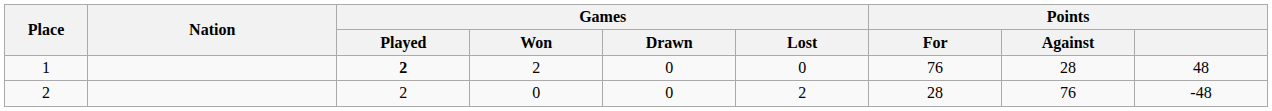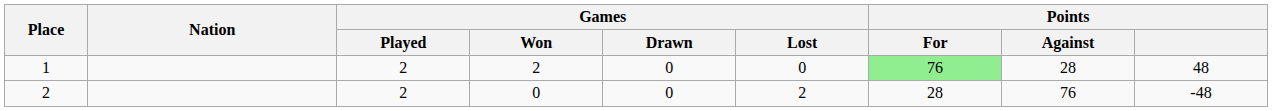(403, 67) bold -> (403, 67) normal
(935, 67) no background -> (935, 67) lightgreen background
